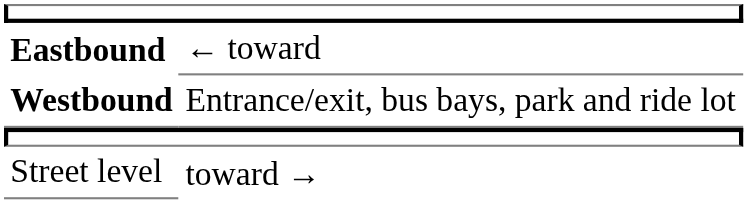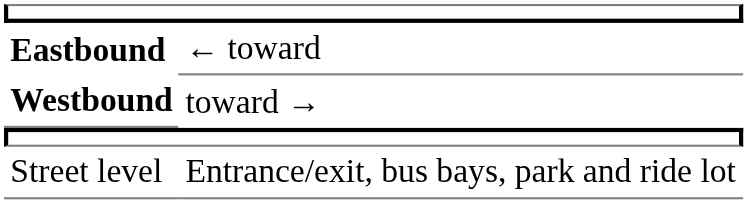(461, 100) Entrance/exit, bus bays, park and ride lot -> (253, 101) toward →
(253, 172) toward → -> (461, 171) Entrance/exit, bus bays, park and ride lot
